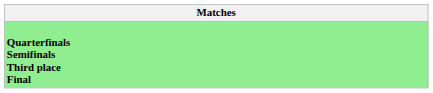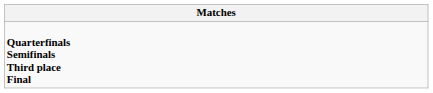(39, 60) lightgreen background -> (39, 60) no background
